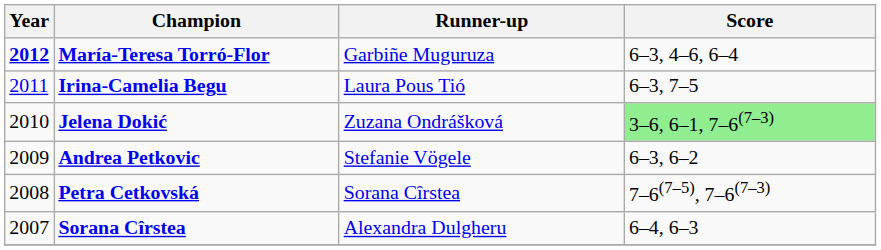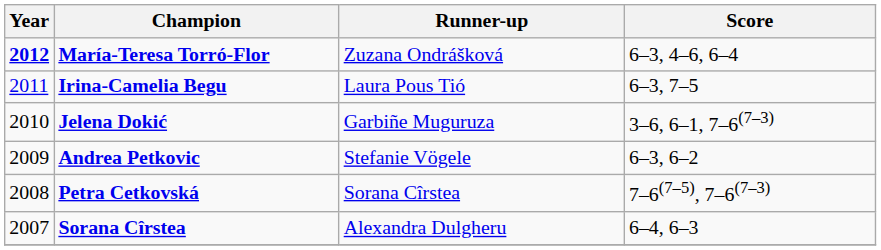(419, 54) Garbiñe Muguruza -> (423, 54) Zuzana Ondrášková
(423, 122) Zuzana Ondrášková -> (419, 122) Garbiñe Muguruza
(702, 122) lightgreen background -> (702, 122) no background
